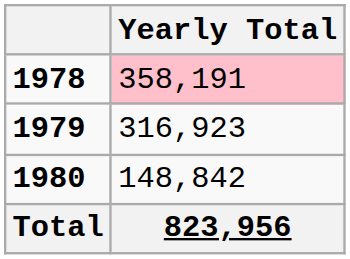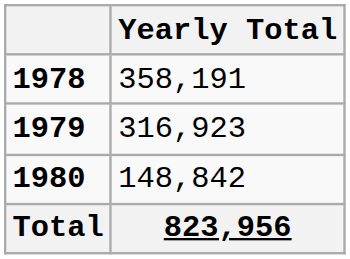(182, 80) pink background -> (182, 80) no background
